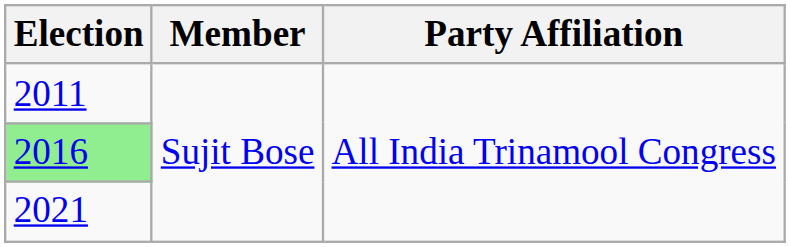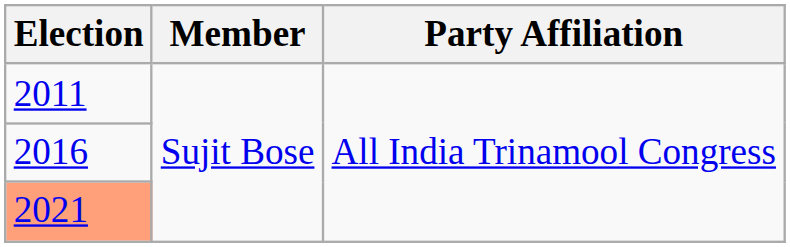(51, 151) lightgreen background -> (51, 151) no background
(51, 210) no background -> (51, 210) lightsalmon background
